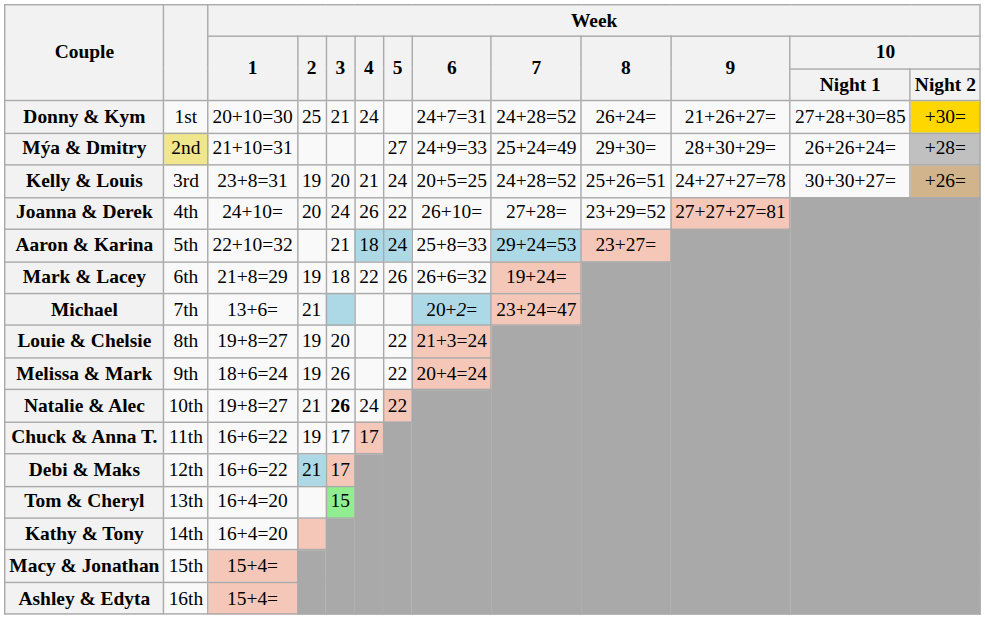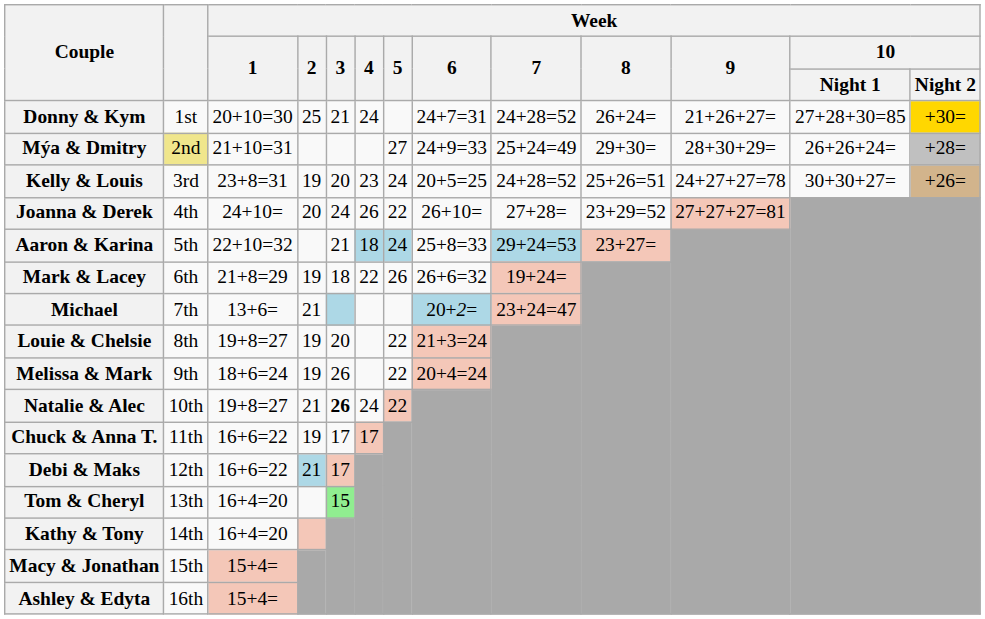(369, 180) 21 -> (369, 180) 23
